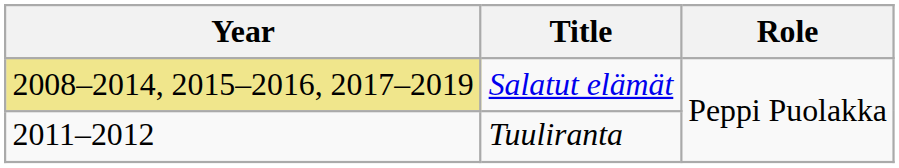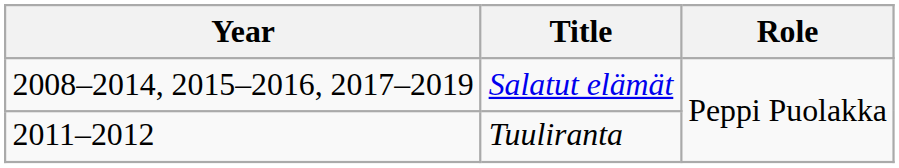(243, 83) khaki background -> (243, 83) no background
